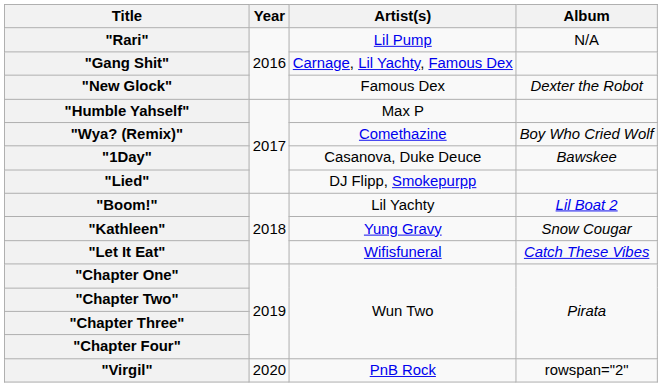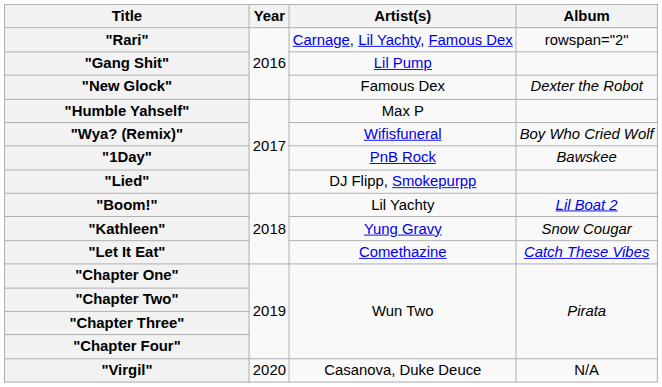(403, 39) Lil Pump -> (403, 39) Carnage, Lil Yachty, Famous Dex
(587, 39) N/A -> (587, 39) rowspan="2"
(403, 63) Carnage, Lil Yachty, Famous Dex -> (403, 63) Lil Pump
(403, 134) Comethazine -> (403, 134) Wifisfuneral
(403, 157) Casanova, Duke Deuce -> (403, 157) PnB Rock
(403, 252) Wifisfuneral -> (403, 252) Comethazine
(403, 370) PnB Rock -> (403, 370) Casanova, Duke Deuce
(587, 370) rowspan="2" -> (587, 370) N/A
